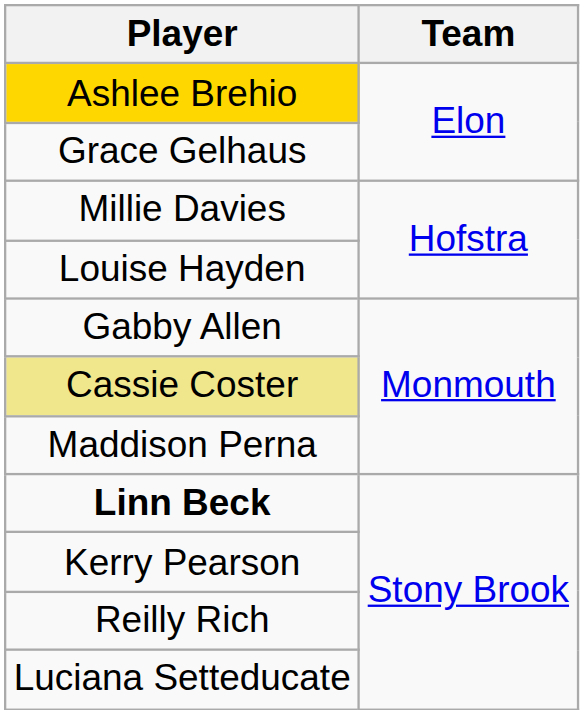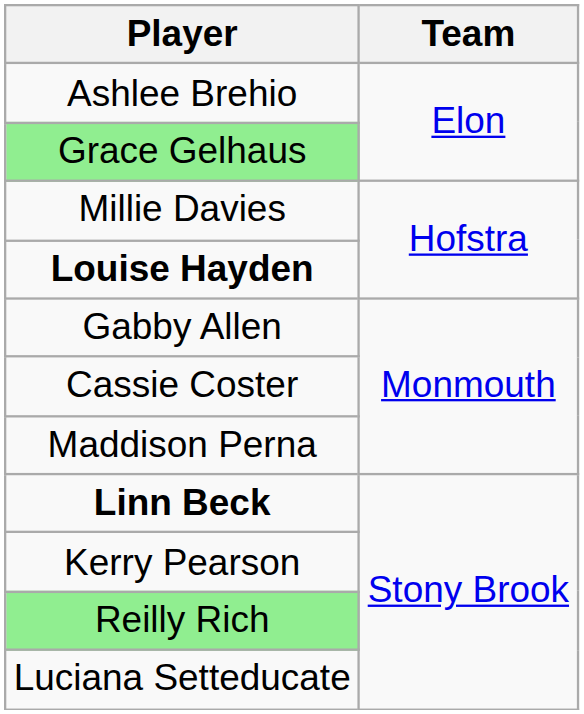(182, 92) gold background -> (182, 92) no background
(182, 151) no background -> (182, 151) lightgreen background
(182, 268) normal -> (182, 268) bold
(182, 385) khaki background -> (182, 385) no background
(182, 619) no background -> (182, 619) lightgreen background
